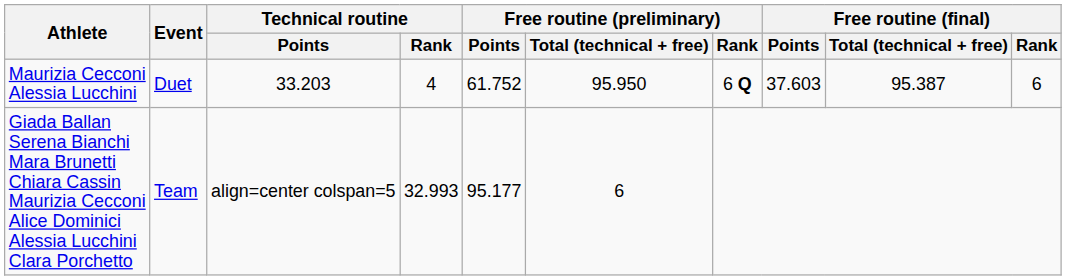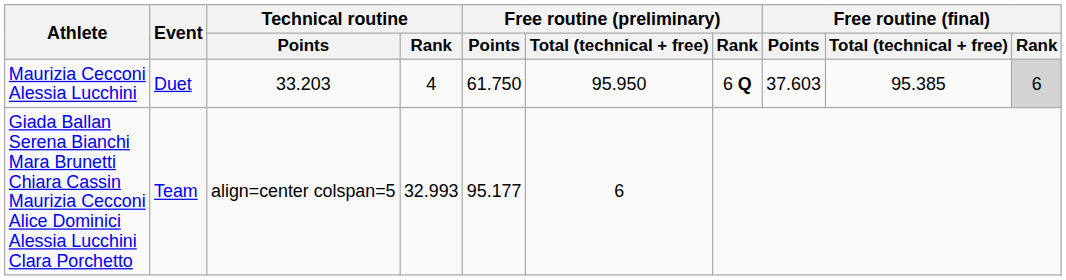(494, 84) 61.752 -> (494, 84) 61.750
(918, 84) 95.387 -> (918, 84) 95.385
(1037, 84) no background -> (1037, 84) lightgrey background
